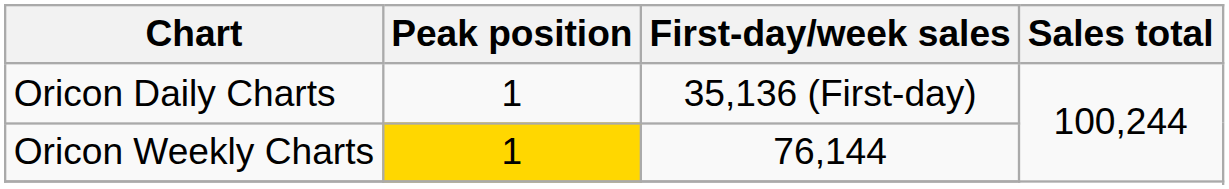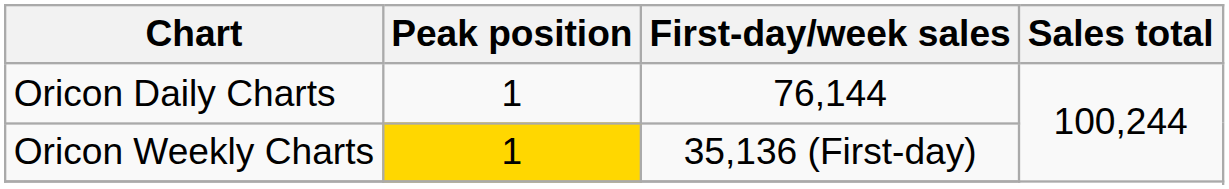(830, 92) 35,136 (First-day) -> (830, 92) 76,144
(830, 151) 76,144 -> (830, 151) 35,136 (First-day)
